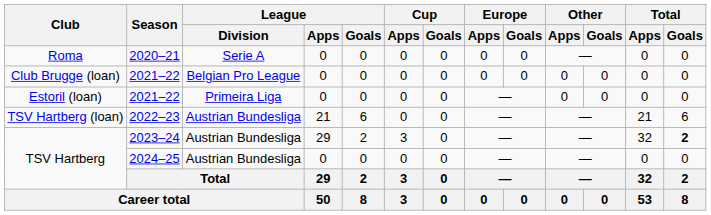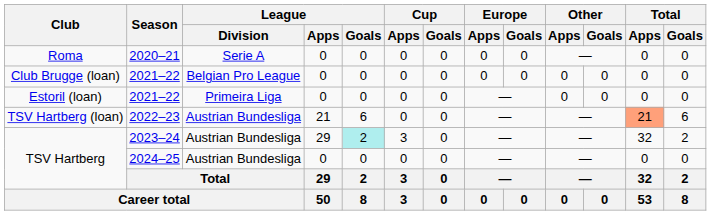(645, 117) no background -> (645, 117) lightsalmon background
(363, 138) no background -> (363, 138) paleturquoise background
(685, 138) bold -> (685, 138) normal
